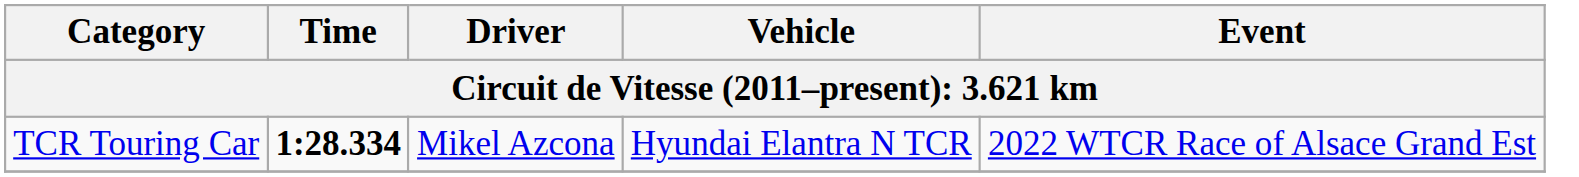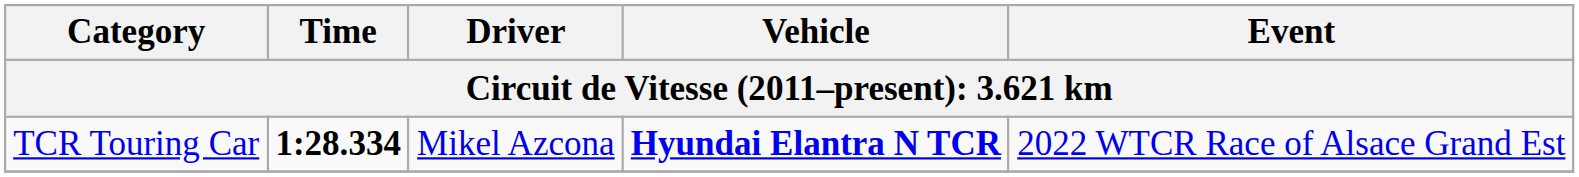(801, 143) normal -> (816, 143) bold
